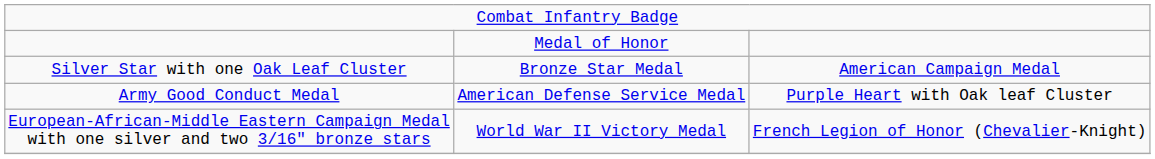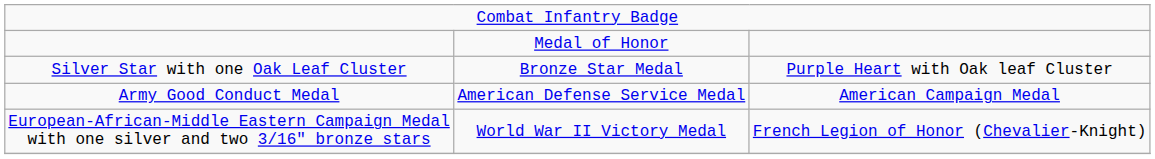(950, 70) American Campaign Medal -> (950, 70) Purple Heart with Oak leaf Cluster
(950, 96) Purple Heart with Oak leaf Cluster -> (950, 96) American Campaign Medal
